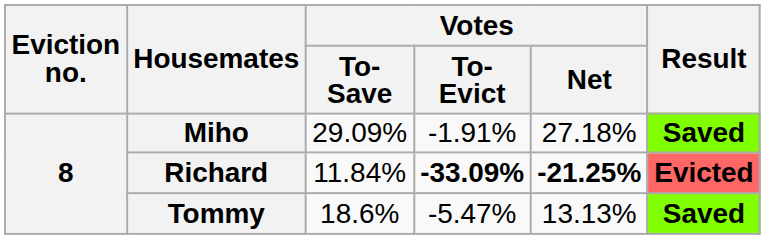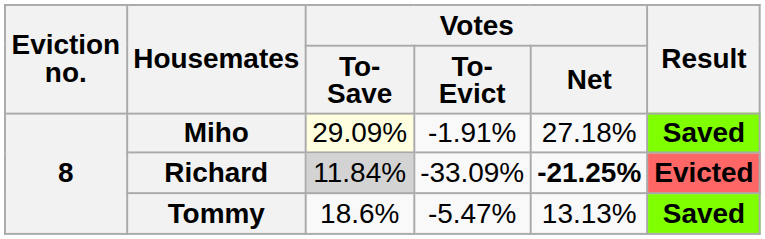(360, 133) no background -> (360, 133) lightyellow background
(360, 173) no background -> (360, 173) lightgrey background
(472, 173) bold -> (472, 173) normal
